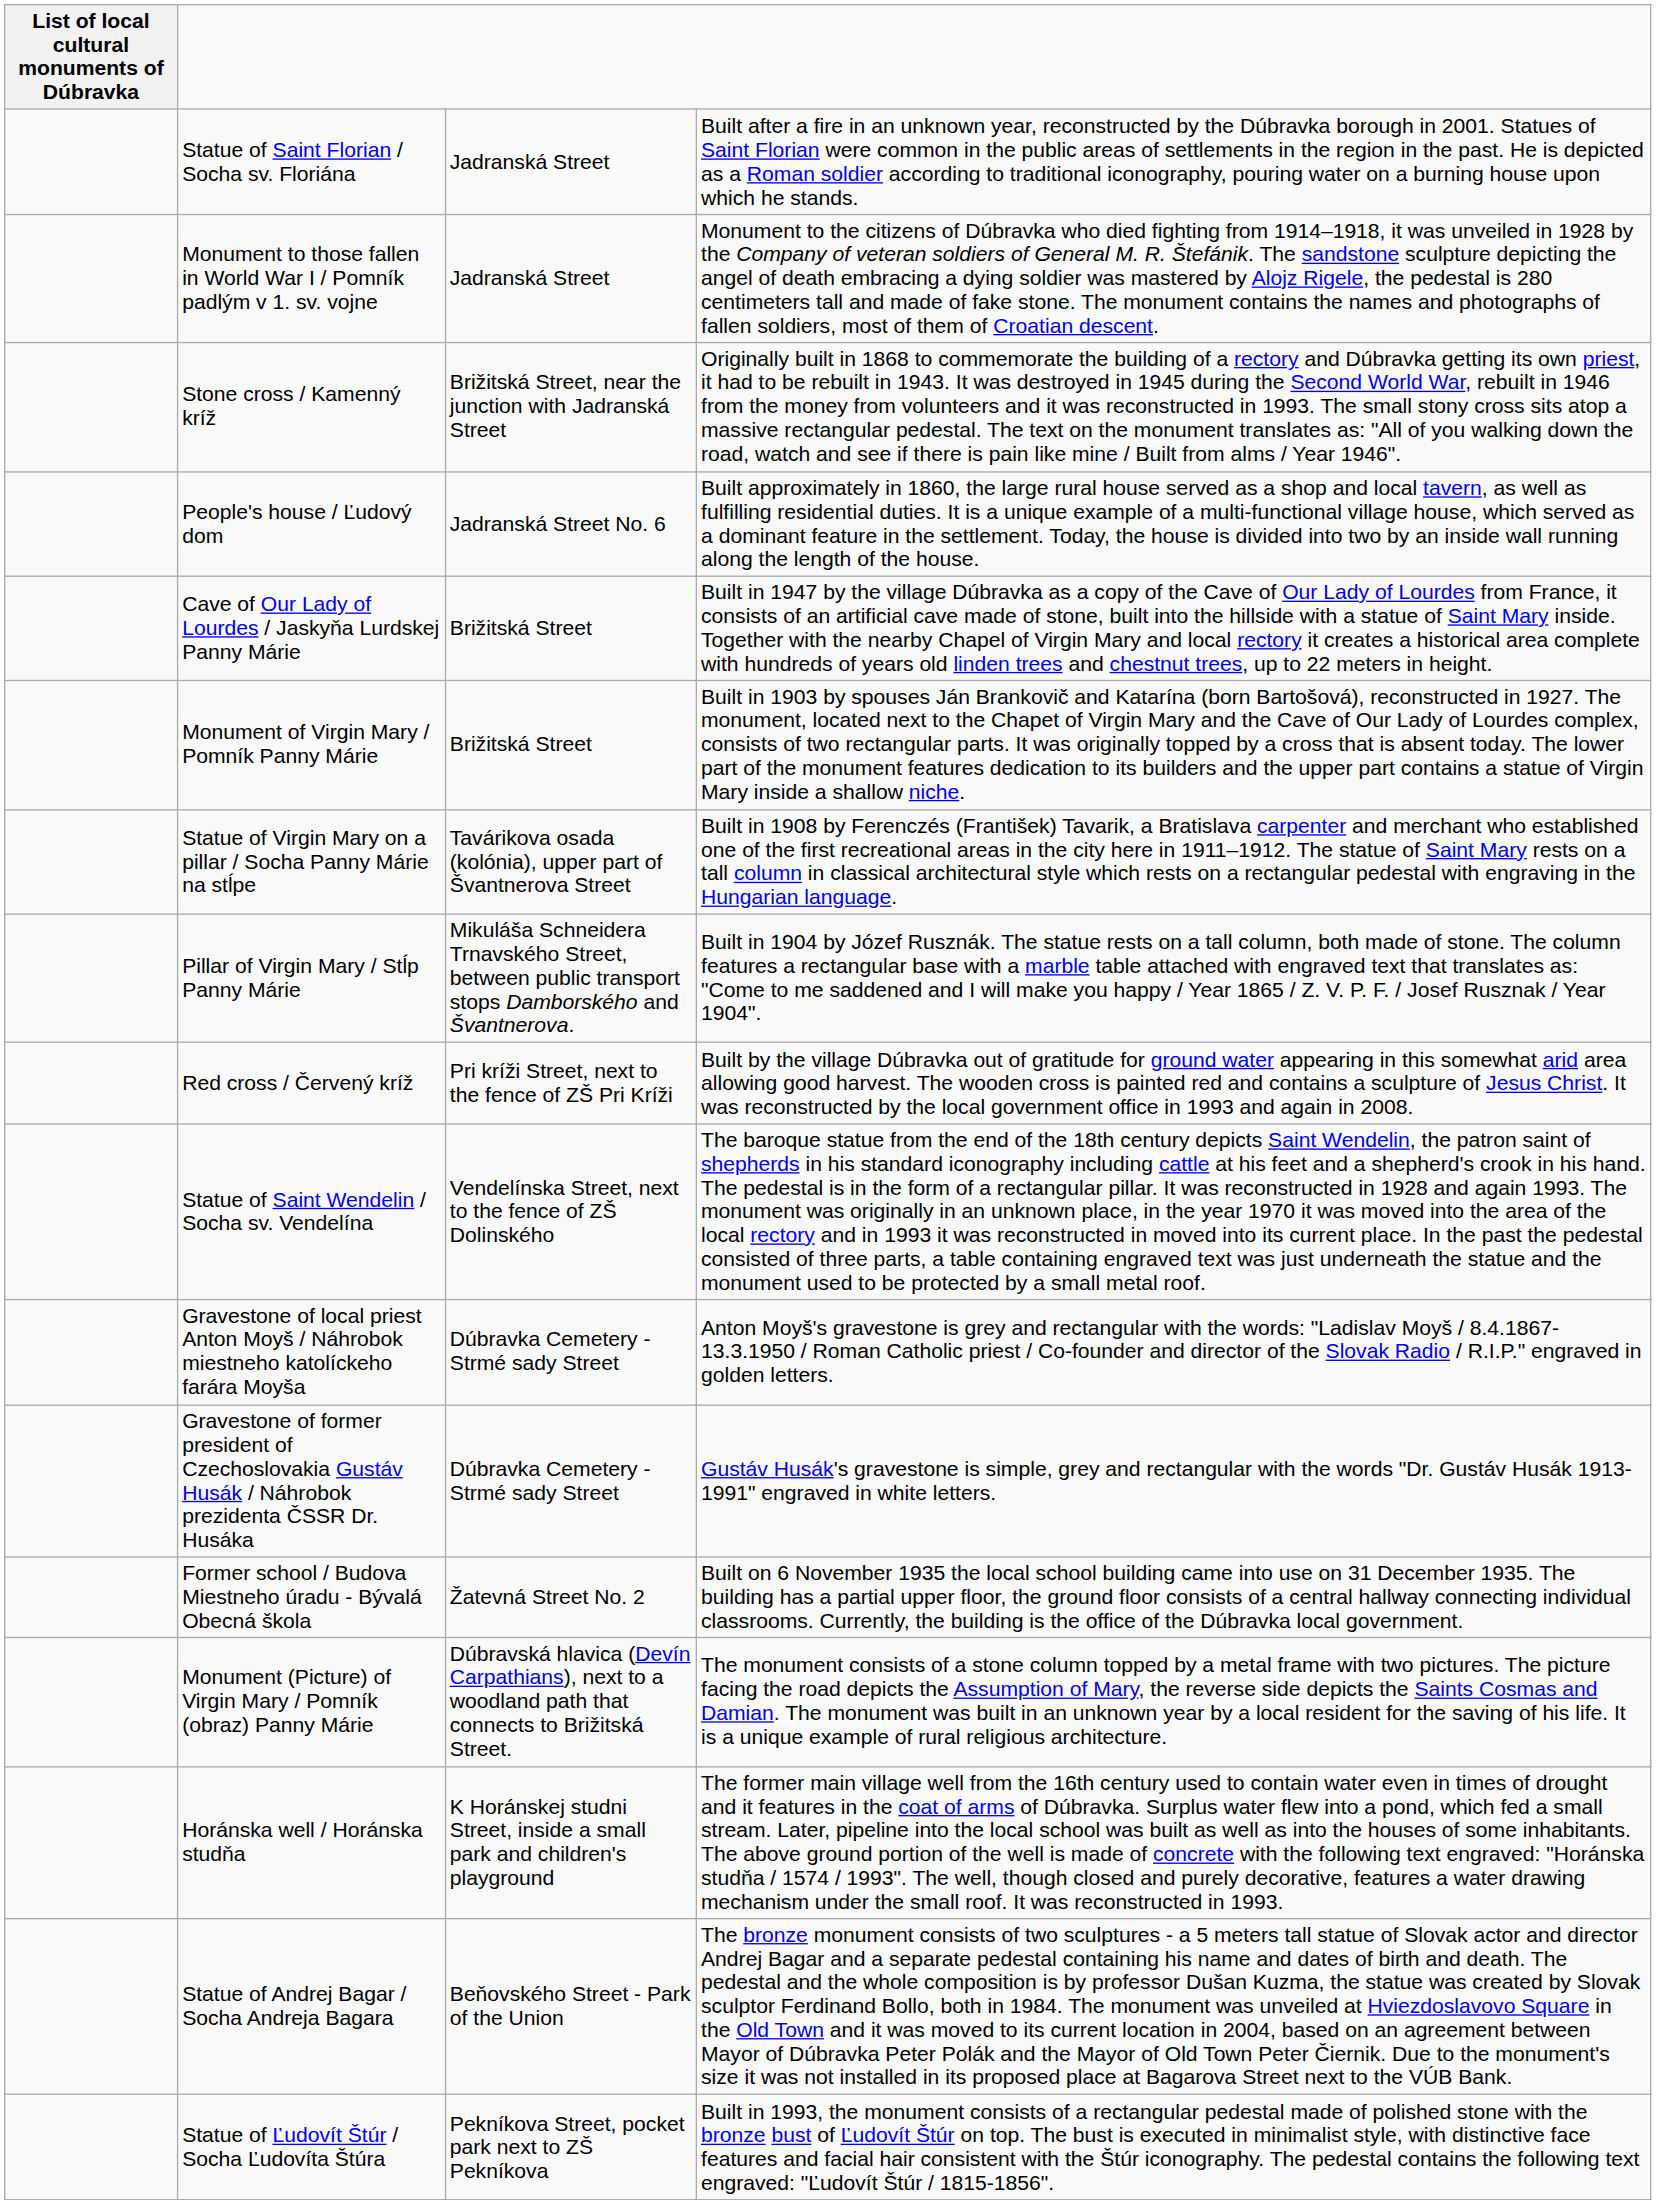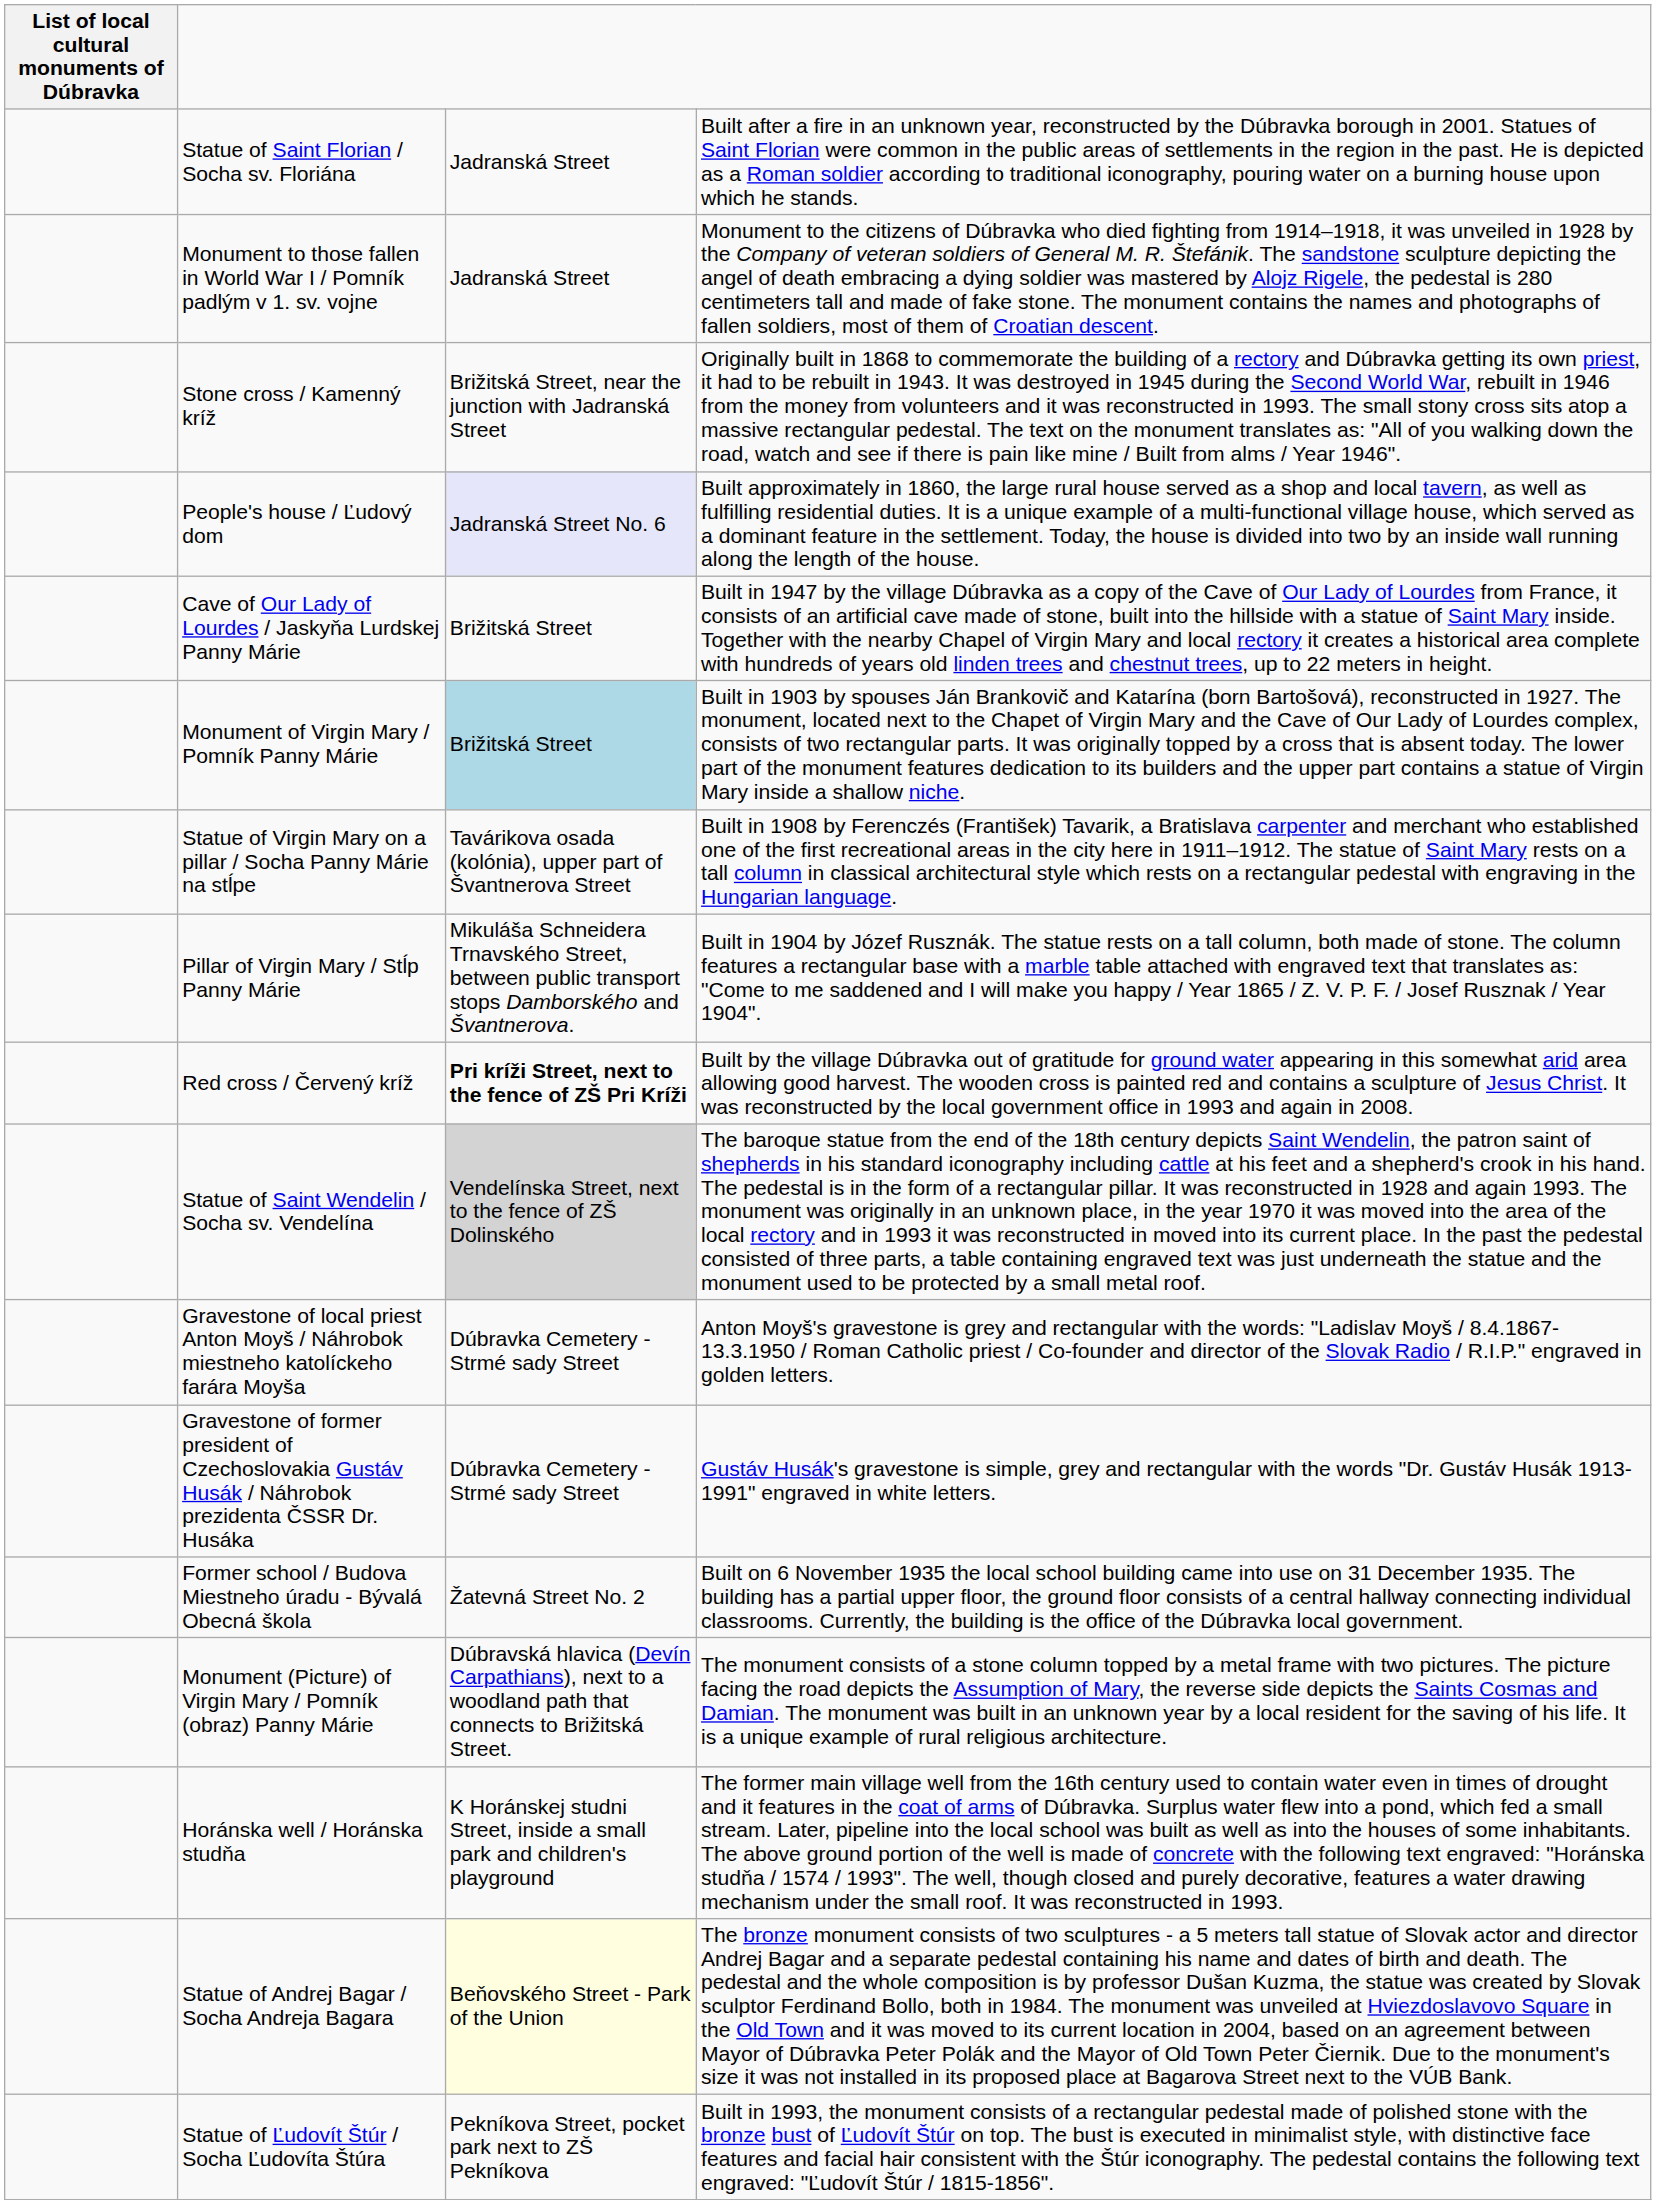(558, 523) no background -> (558, 523) lavender background
(521, 744) no background -> (521, 744) lightblue background
(561, 1083) normal -> (568, 1083) bold
(564, 1211) no background -> (564, 1211) lightgrey background
(570, 2006) no background -> (570, 2006) lightyellow background
